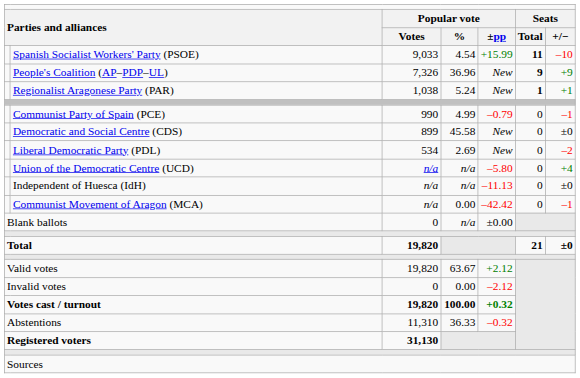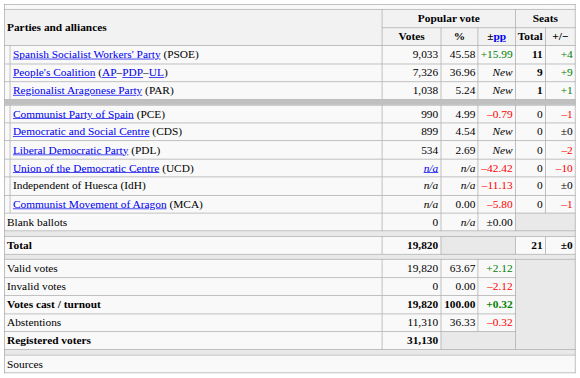(465, 54) 4.54 -> (463, 54) 45.58
(564, 54) –10 -> (567, 54) +4
(463, 132) 45.58 -> (465, 132) 4.54
(500, 168) –5.80 -> (497, 168) –42.42
(567, 168) +4 -> (564, 168) –10
(497, 204) –42.42 -> (500, 204) –5.80
